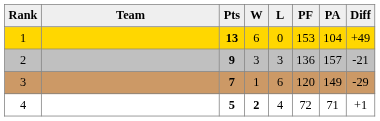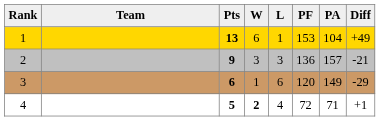(280, 37) 0 -> (280, 37) 1
(232, 82) 7 -> (232, 82) 6
